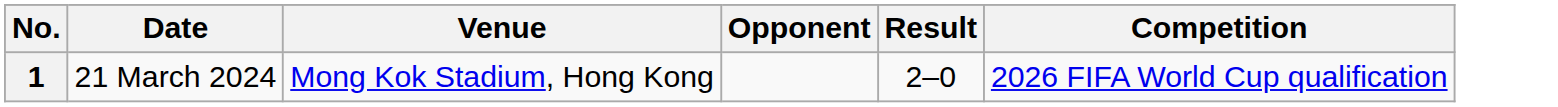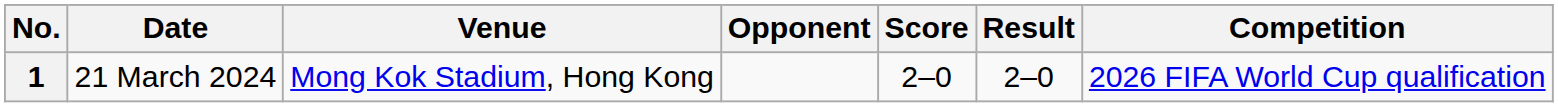+ column: (927, 28)
